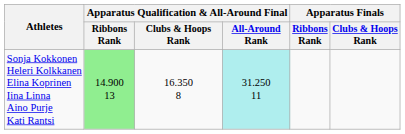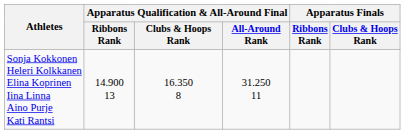(109, 90) lightgreen background -> (109, 90) no background
(256, 90) paleturquoise background -> (256, 90) no background
